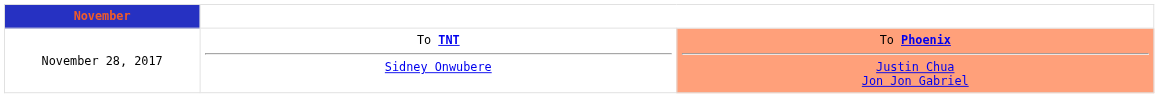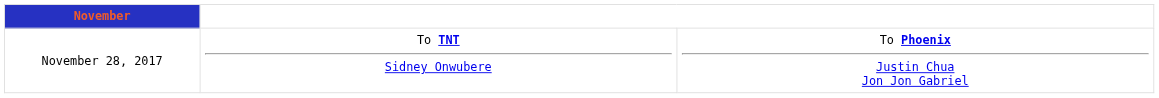(915, 60) lightsalmon background -> (915, 60) no background
